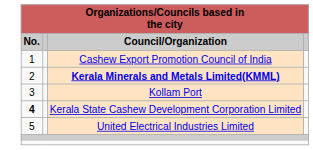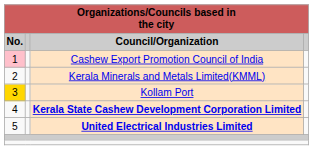(32, 59) no background -> (15, 59) pink background
(175, 76) bold -> (167, 76) normal
(32, 93) no background -> (15, 93) gold background
(32, 109) bold -> (15, 109) normal
(175, 109) normal -> (167, 109) bold
(175, 126) normal -> (167, 126) bold
